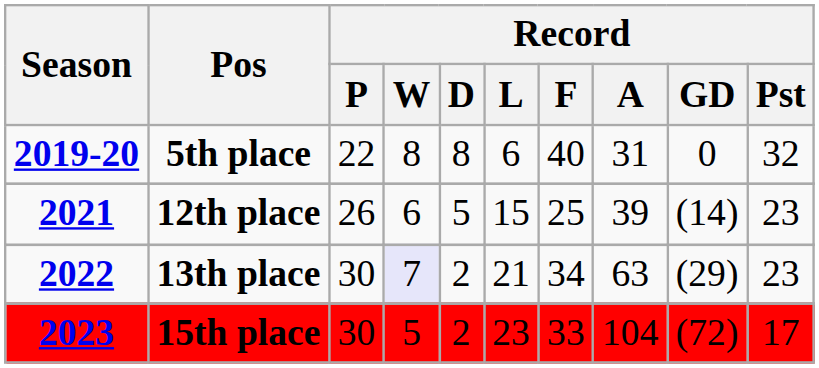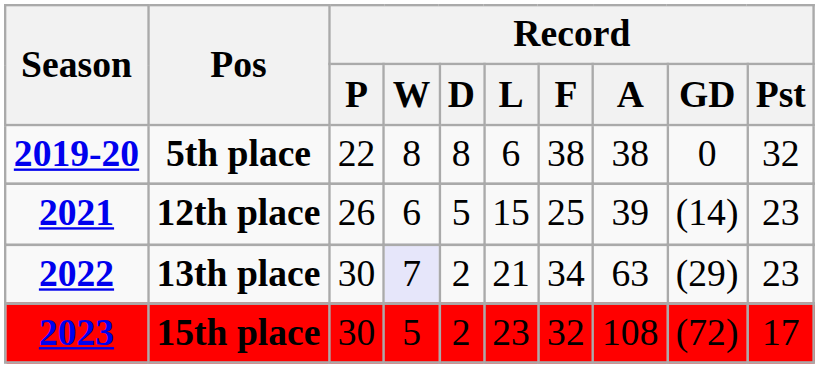(566, 153) 40 -> (566, 153) 38
(630, 153) 31 -> (630, 153) 38
(566, 332) 33 -> (566, 332) 32
(630, 332) 104 -> (630, 332) 108
